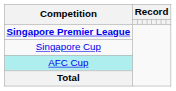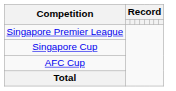(68, 32) bold -> (65, 32) normal
(68, 63) paleturquoise background -> (65, 63) no background
